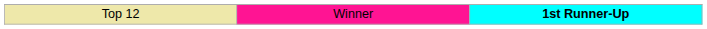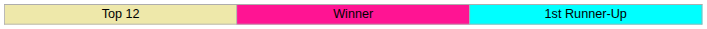(586, 14) bold -> (586, 14) normal
